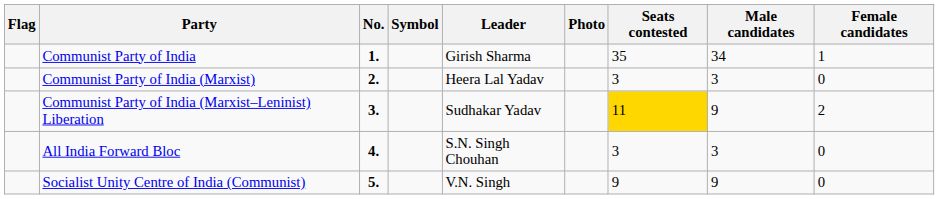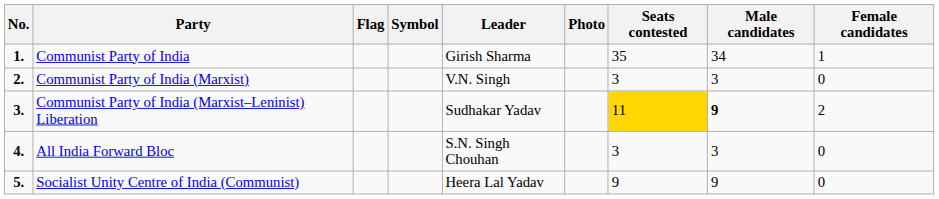columns swapped: (374, 24) <-> (22, 24)
(495, 79) Heera Lal Yadav -> (478, 79) V.N. Singh
(715, 111) normal -> (715, 111) bold
(478, 182) V.N. Singh -> (495, 182) Heera Lal Yadav
